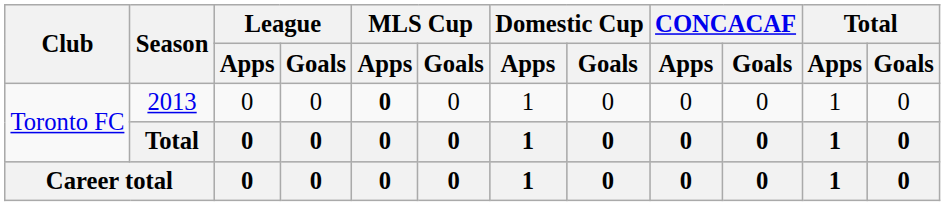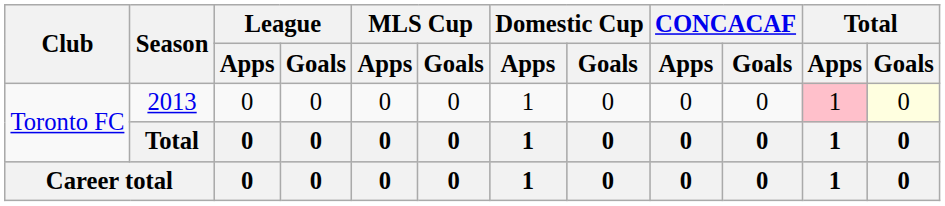(385, 102) bold -> (385, 102) normal
(835, 102) no background -> (835, 102) pink background
(904, 102) no background -> (904, 102) lightyellow background
